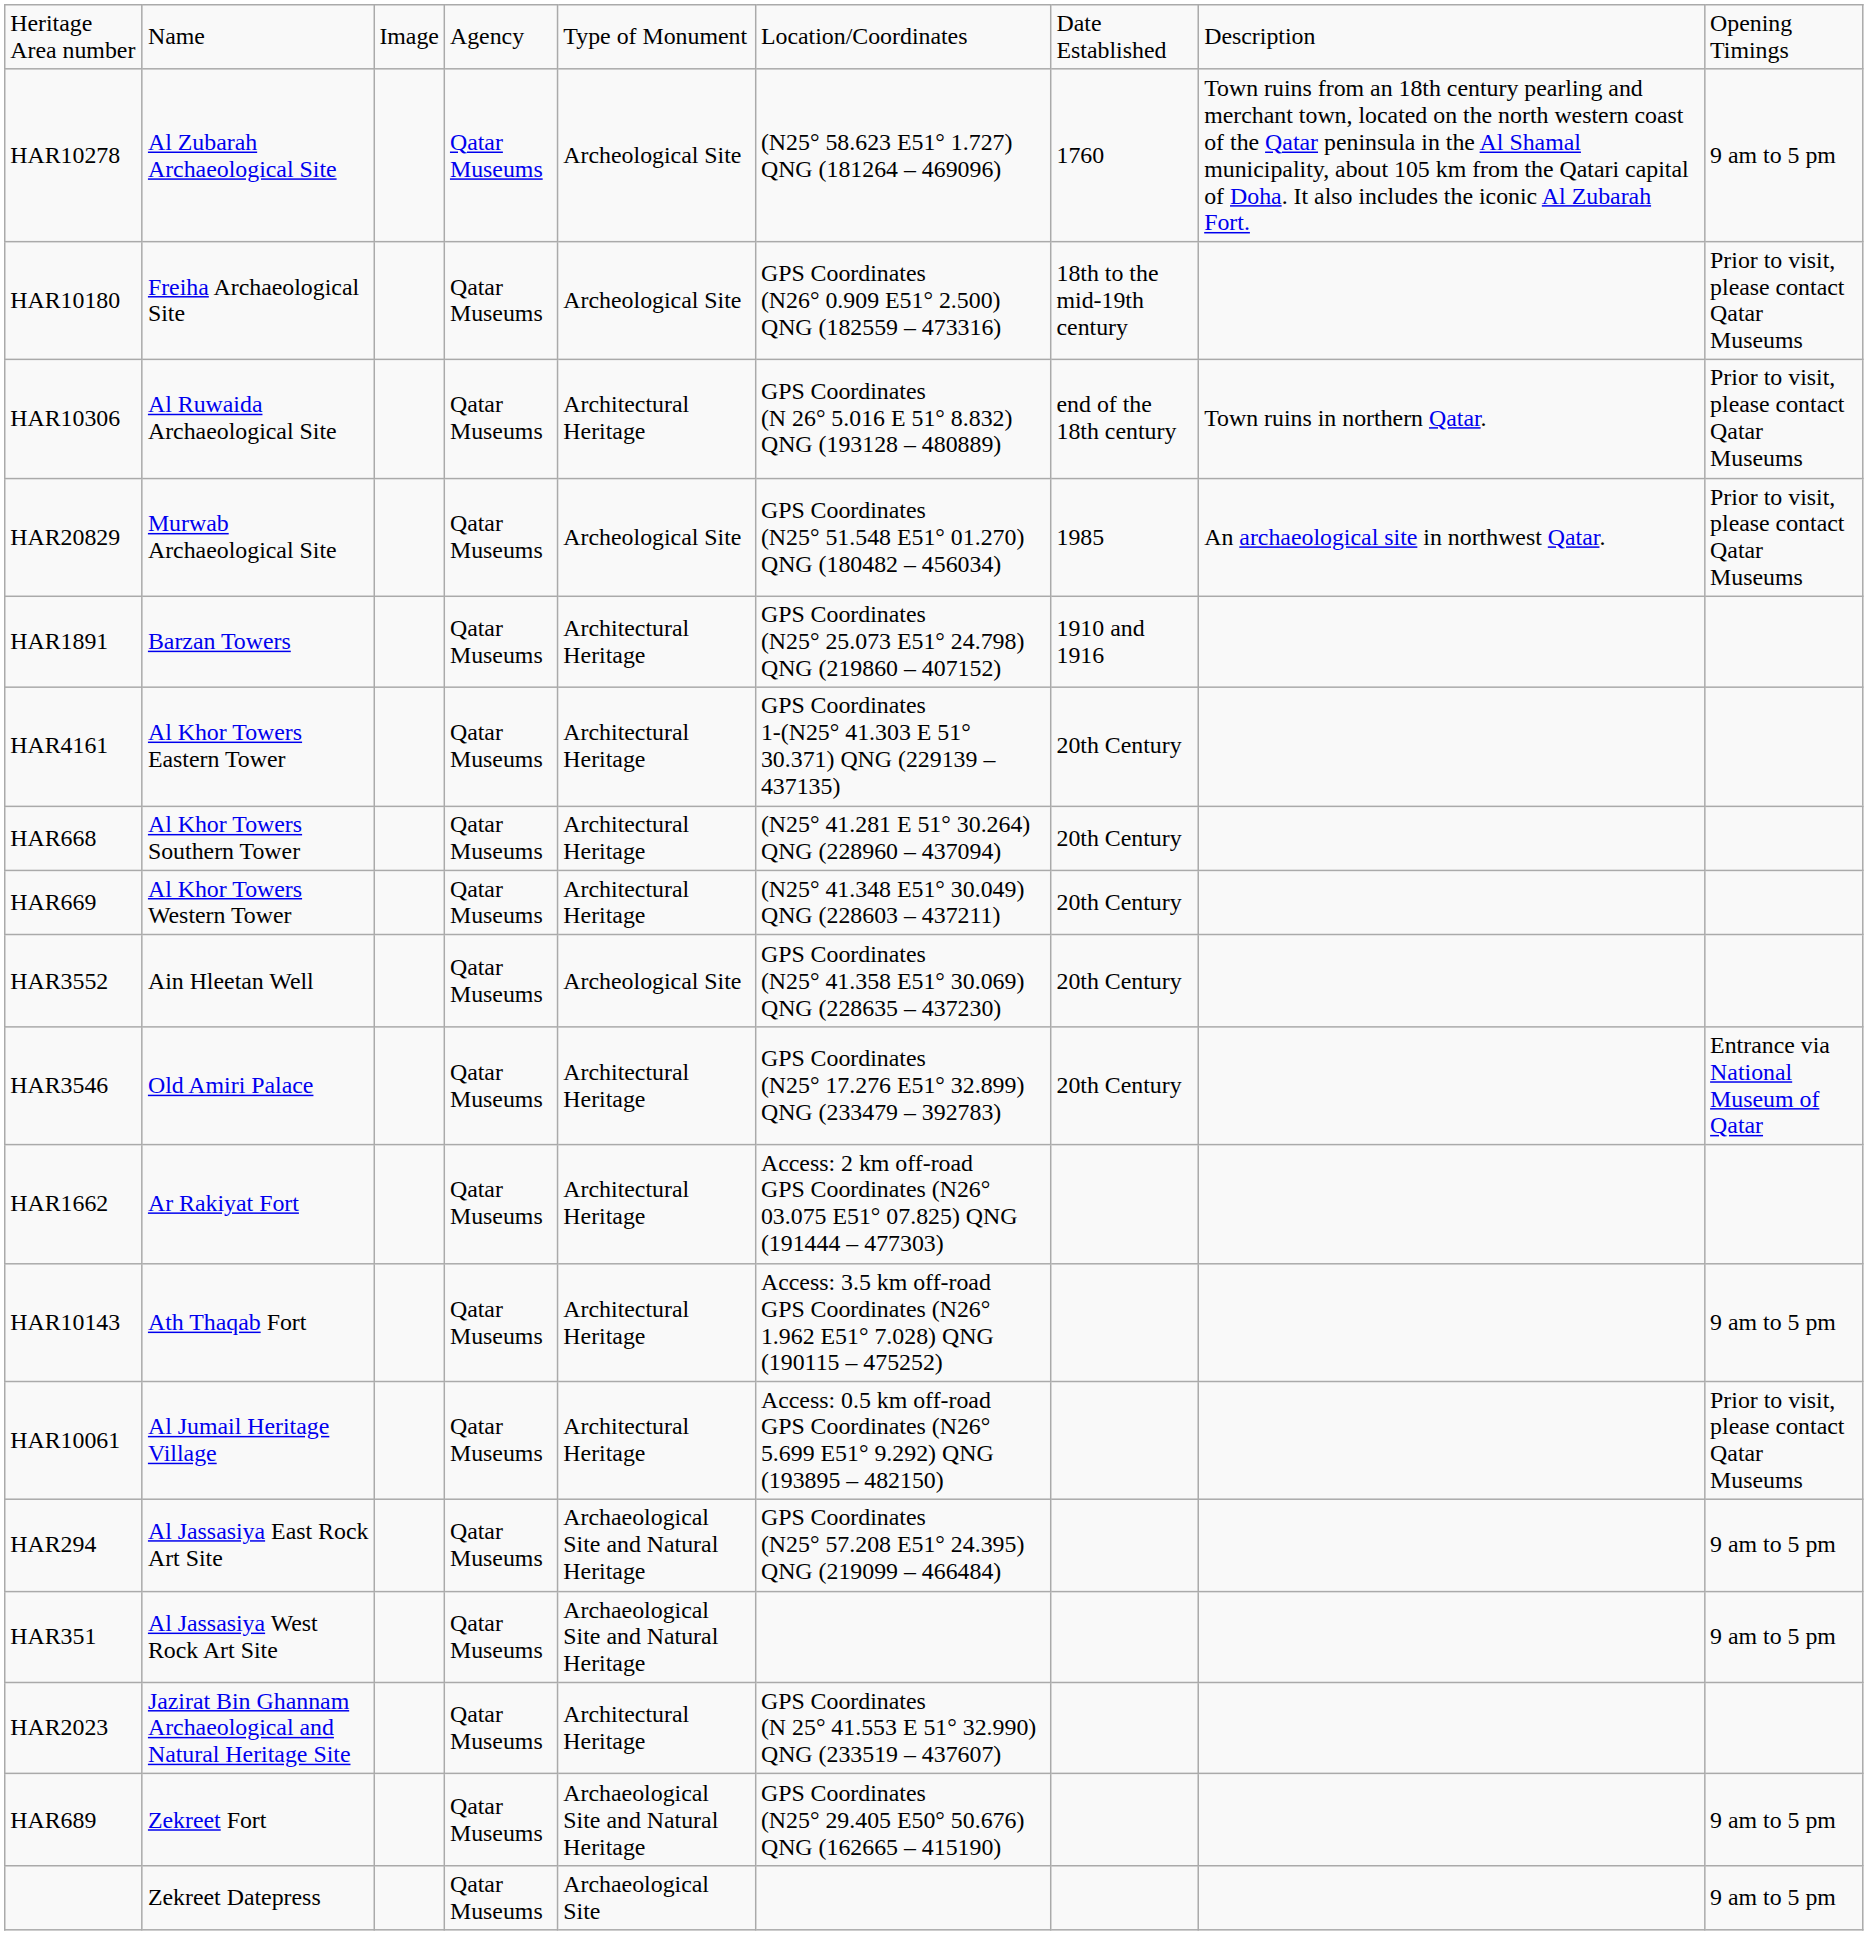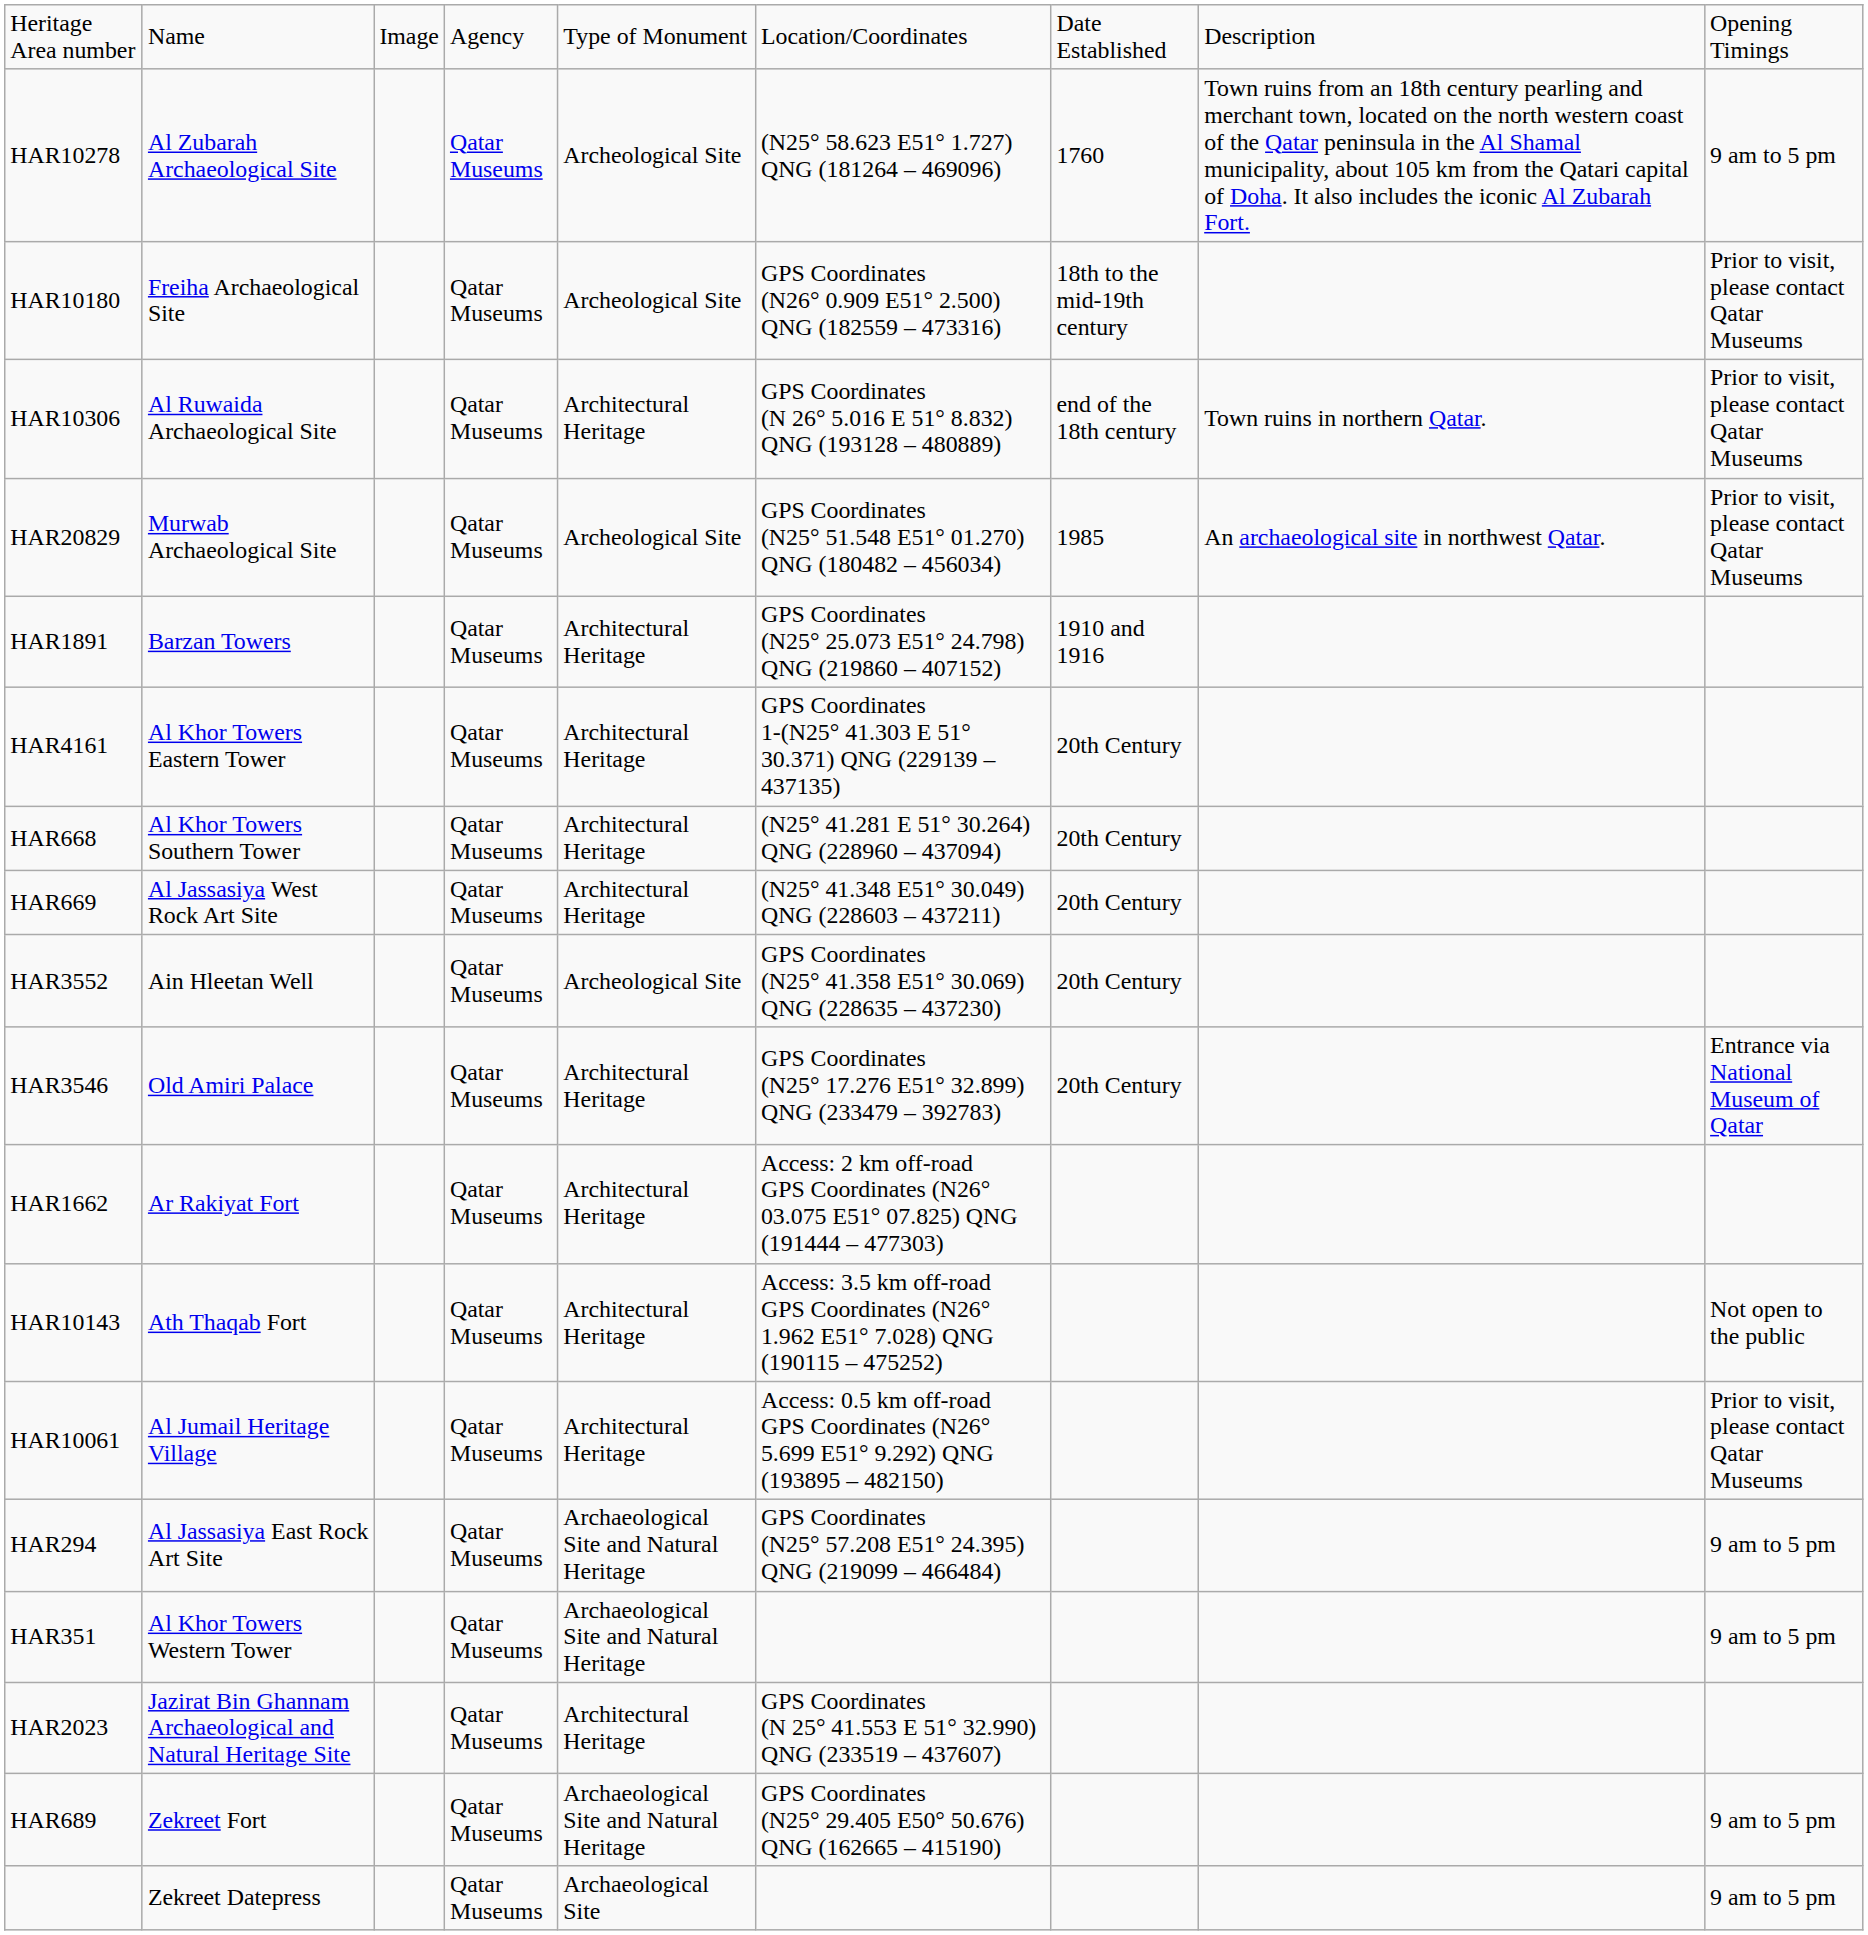(225, 902) Al Khor Towers Western Tower -> (233, 902) Al Jassasiya West Rock Art Site
(1773, 1321) 9 am to 5 pm -> (1766, 1321) Not open to the public
(233, 1636) Al Jassasiya West Rock Art Site -> (225, 1636) Al Khor Towers Western Tower
